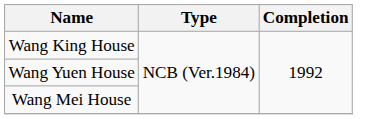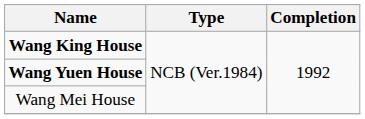(72, 45) normal -> (75, 45) bold
(72, 72) normal -> (75, 72) bold
